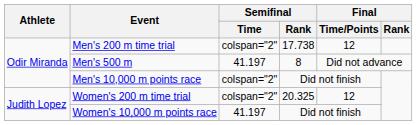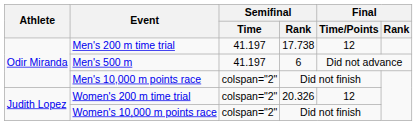(250, 46) colspan="2" -> (250, 46) 41.197
(298, 63) 8 -> (298, 63) 6
(298, 96) 20.325 -> (298, 96) 20.326
(250, 113) 41.197 -> (250, 113) colspan="2"
